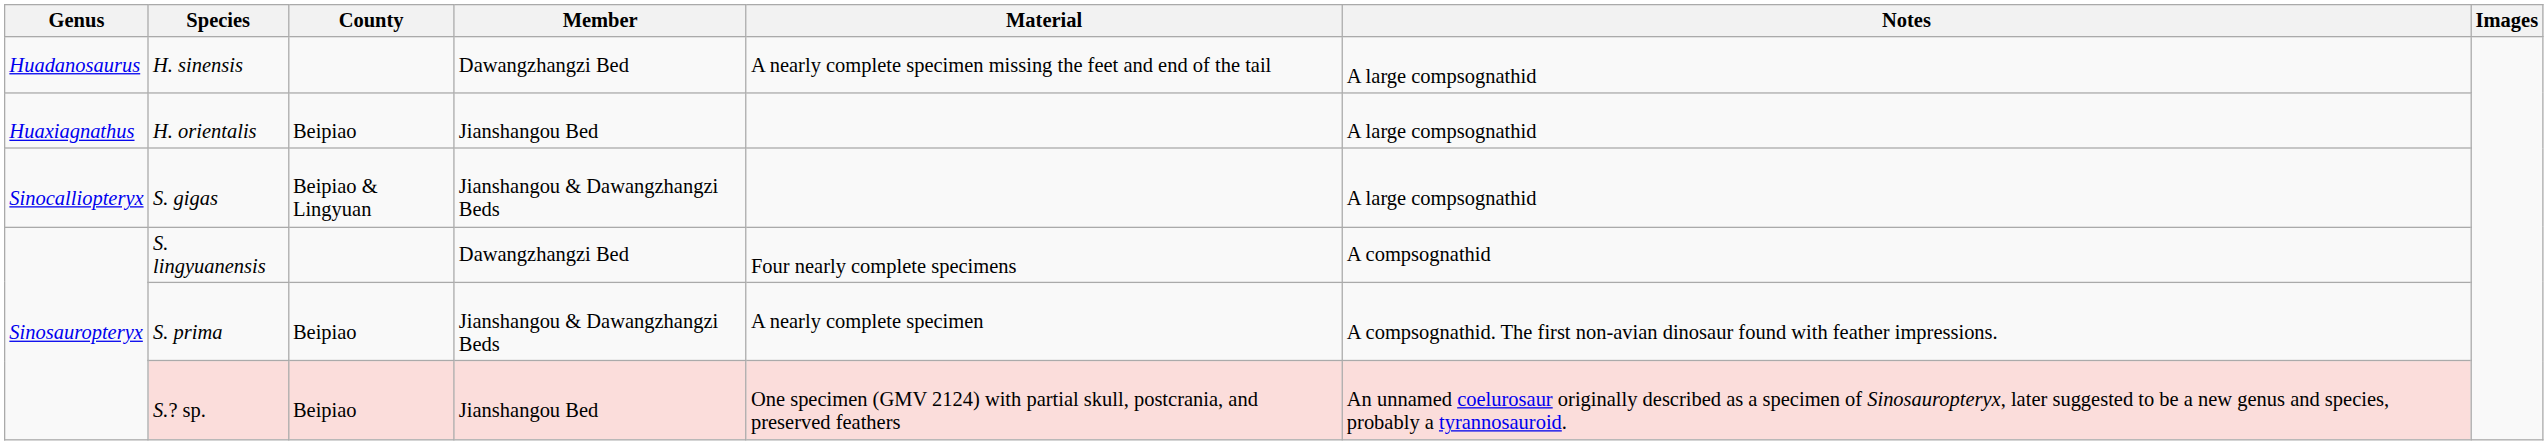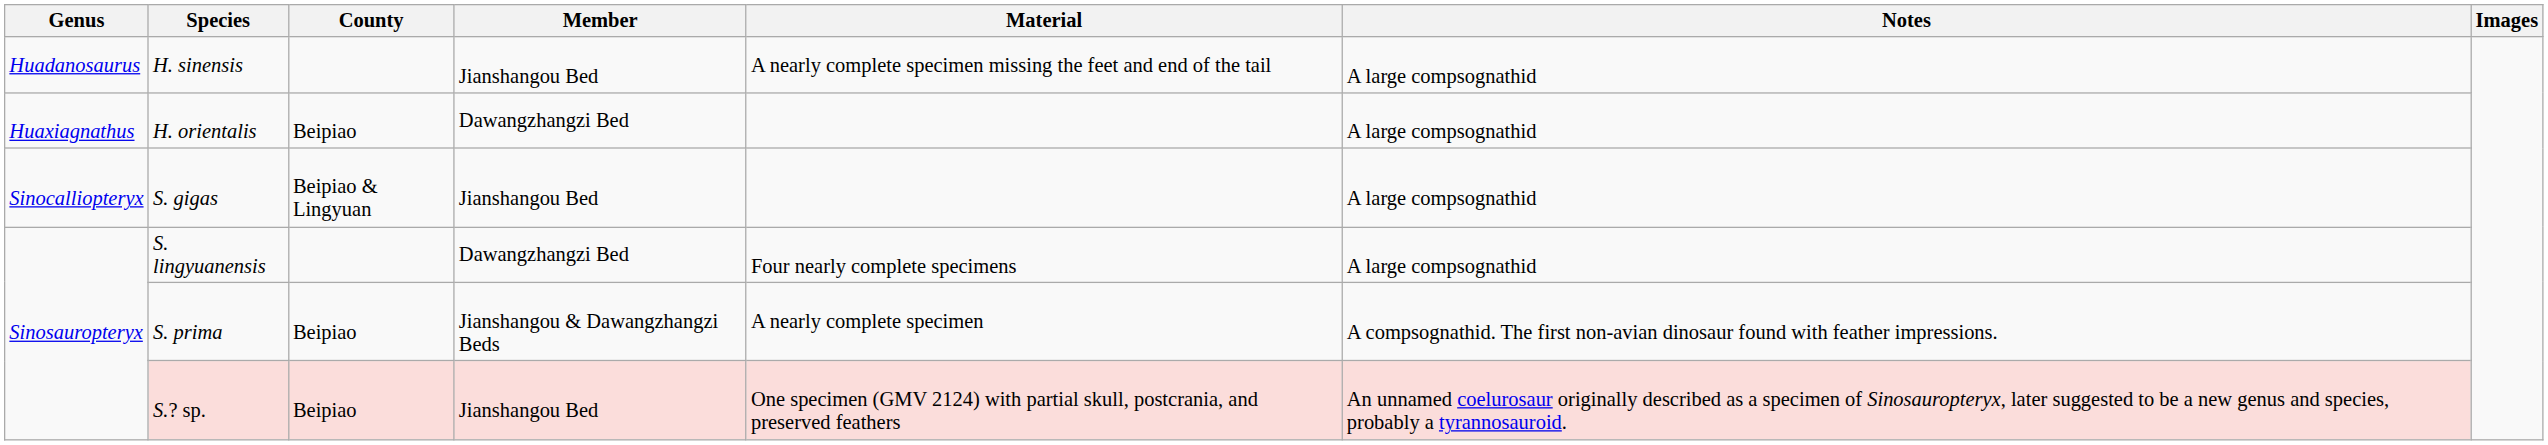(544, 64) Dawangzhangzi Bed -> (529, 76) Jianshangou Bed
(529, 131) Jianshangou Bed -> (544, 120) Dawangzhangzi Bed
(589, 198) Jianshangou & Dawangzhangzi Beds -> (529, 198) Jianshangou Bed
(1419, 254) A compsognathid -> (1442, 265) A large compsognathid
